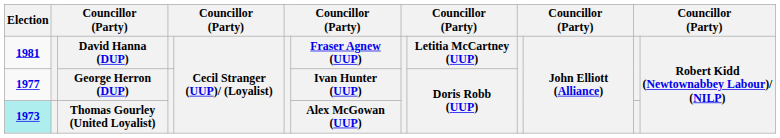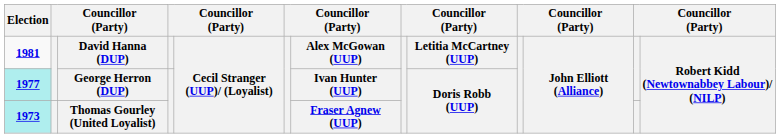(346, 52) Fraser Agnew (UUP) -> (346, 52) Alex McGowan (UUP)
(28, 84) no background -> (28, 84) paleturquoise background
(346, 116) Alex McGowan (UUP) -> (346, 116) Fraser Agnew (UUP)
